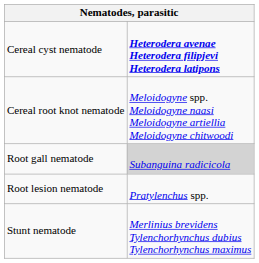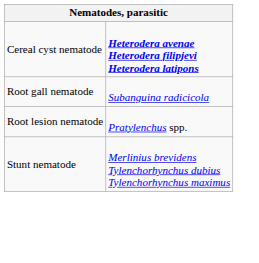- row: (66, 110)
(180, 165) lightgrey background -> (159, 97) no background
